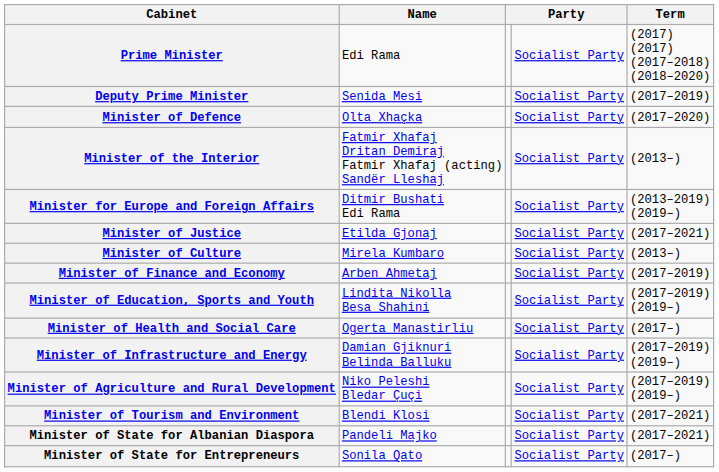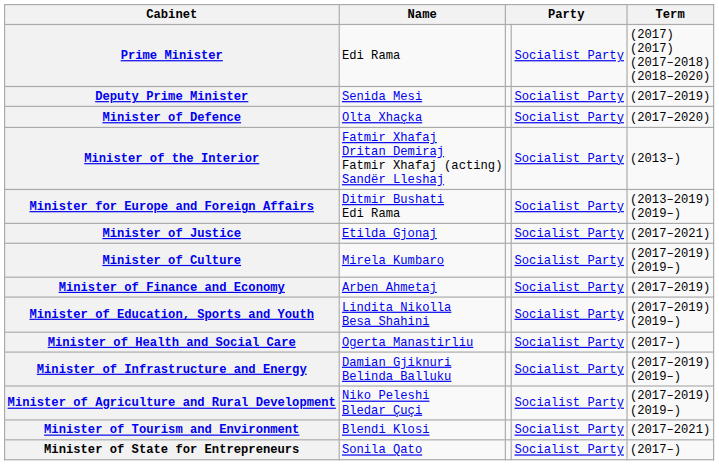(656, 254) (2013–) -> (670, 261) (2017–2019) (2019–)
- row: (172, 436)
